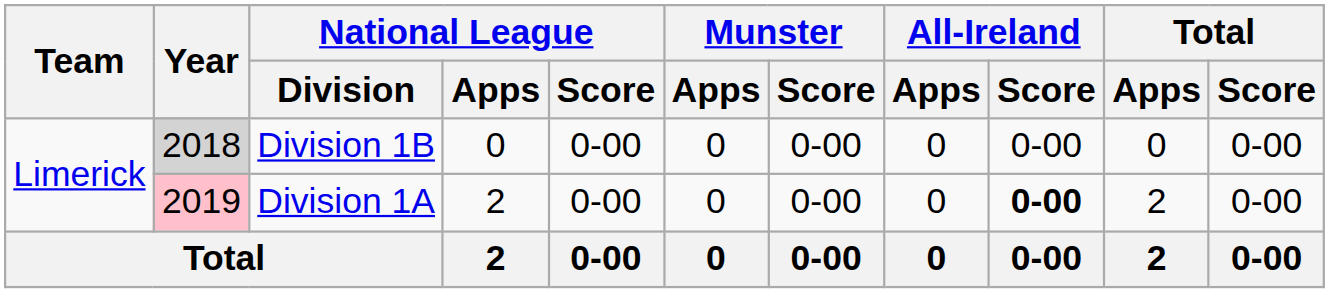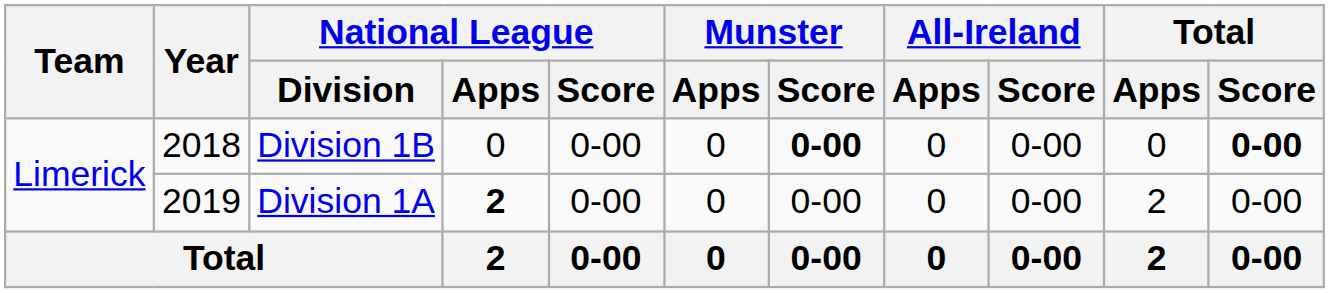(201, 145) lightgrey background -> (201, 145) no background
(826, 145) normal -> (826, 145) bold
(1267, 145) normal -> (1267, 145) bold
(201, 201) pink background -> (201, 201) no background
(496, 201) normal -> (496, 201) bold
(1046, 201) bold -> (1046, 201) normal
